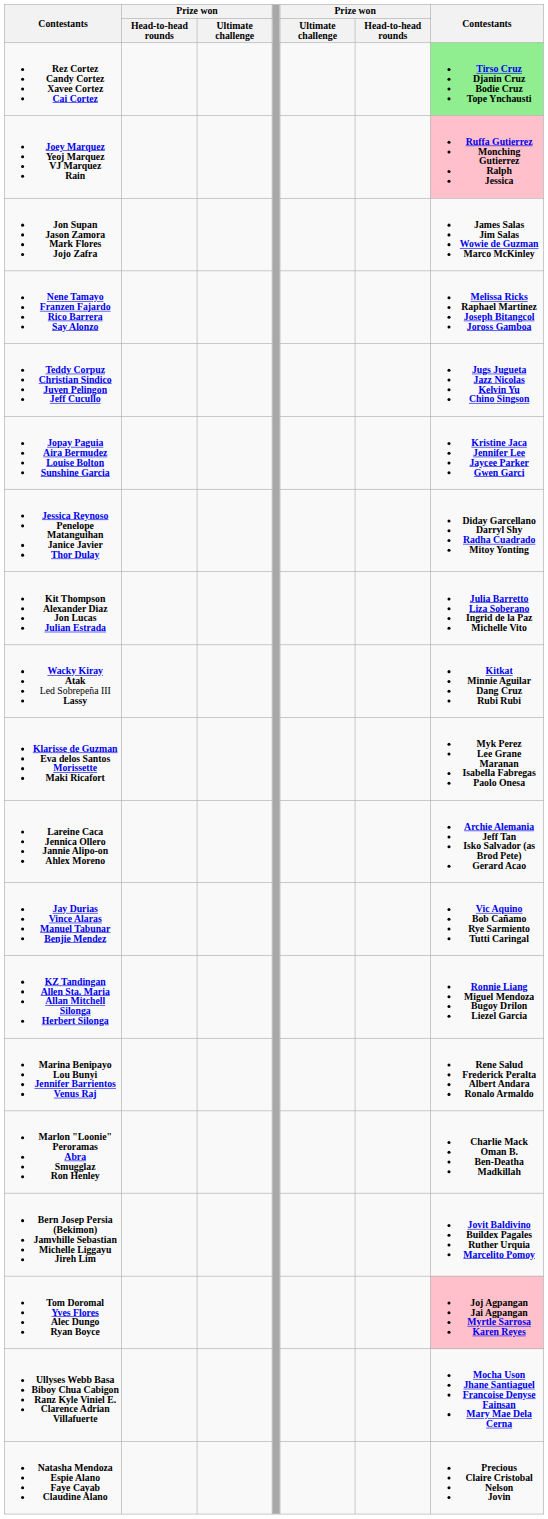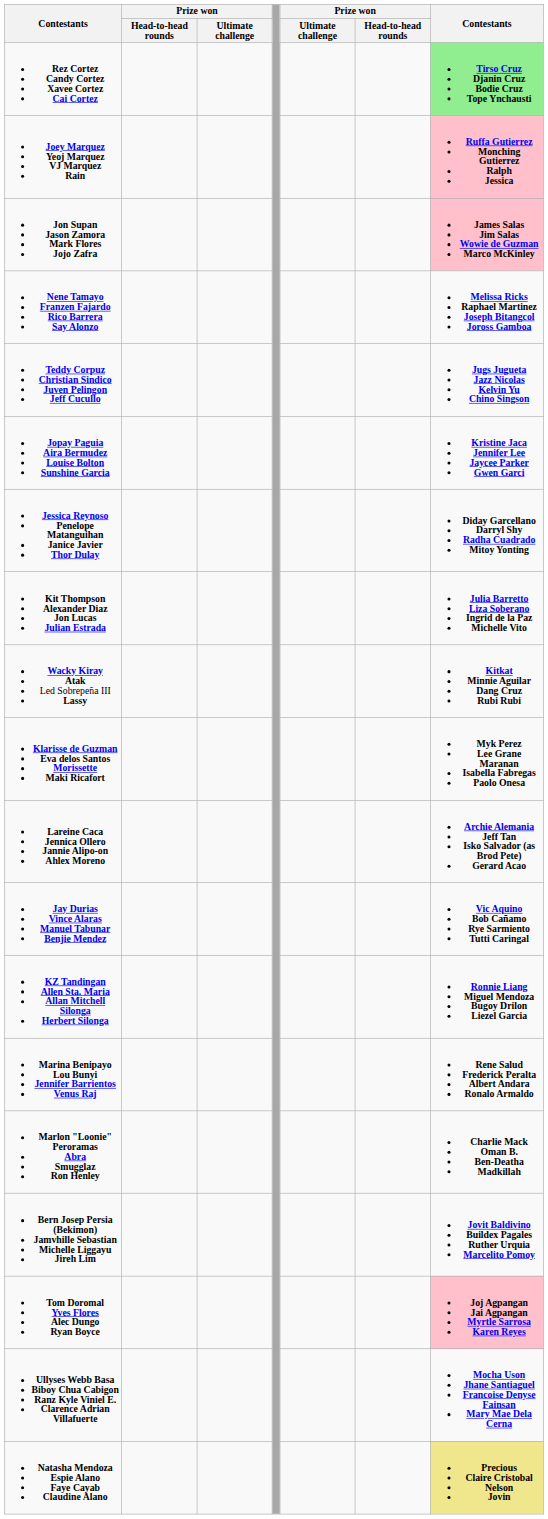(487, 239) no background -> (487, 239) pink background
(487, 1482) no background -> (487, 1482) khaki background
